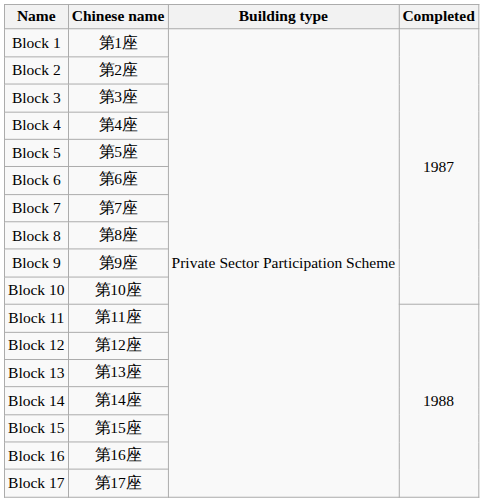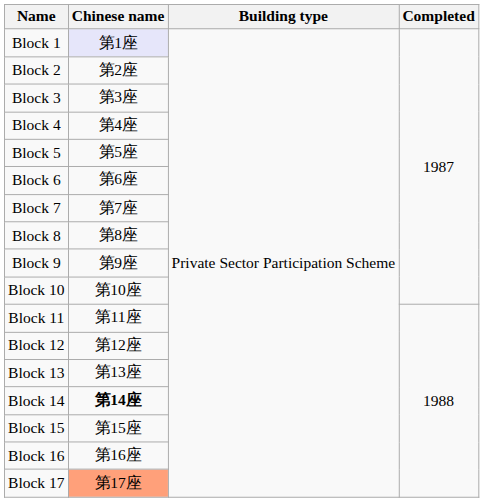(118, 42) no background -> (118, 42) lavender background
(118, 400) normal -> (118, 400) bold
(118, 482) no background -> (118, 482) lightsalmon background
